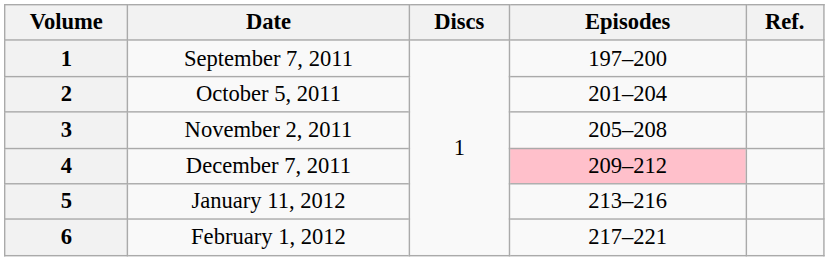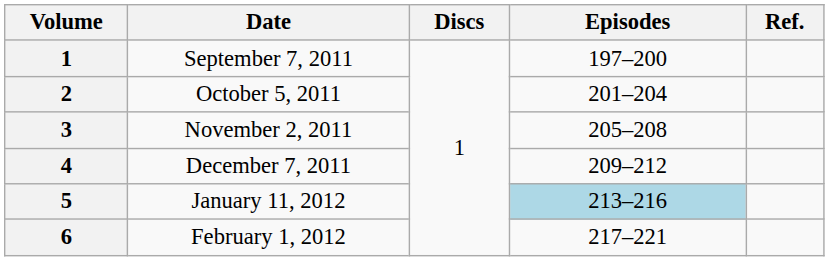(628, 165) pink background -> (628, 165) no background
(628, 201) no background -> (628, 201) lightblue background
